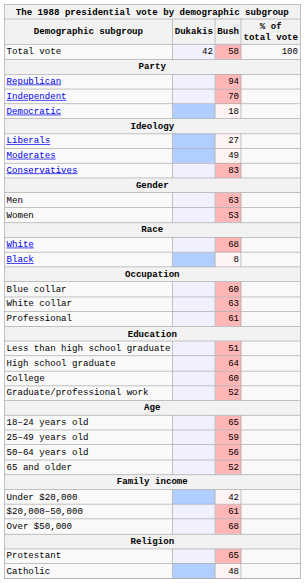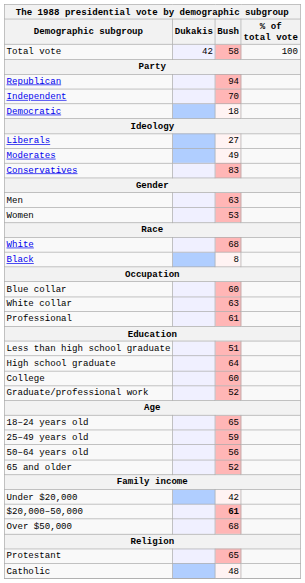(234, 512) normal -> (234, 512) bold
